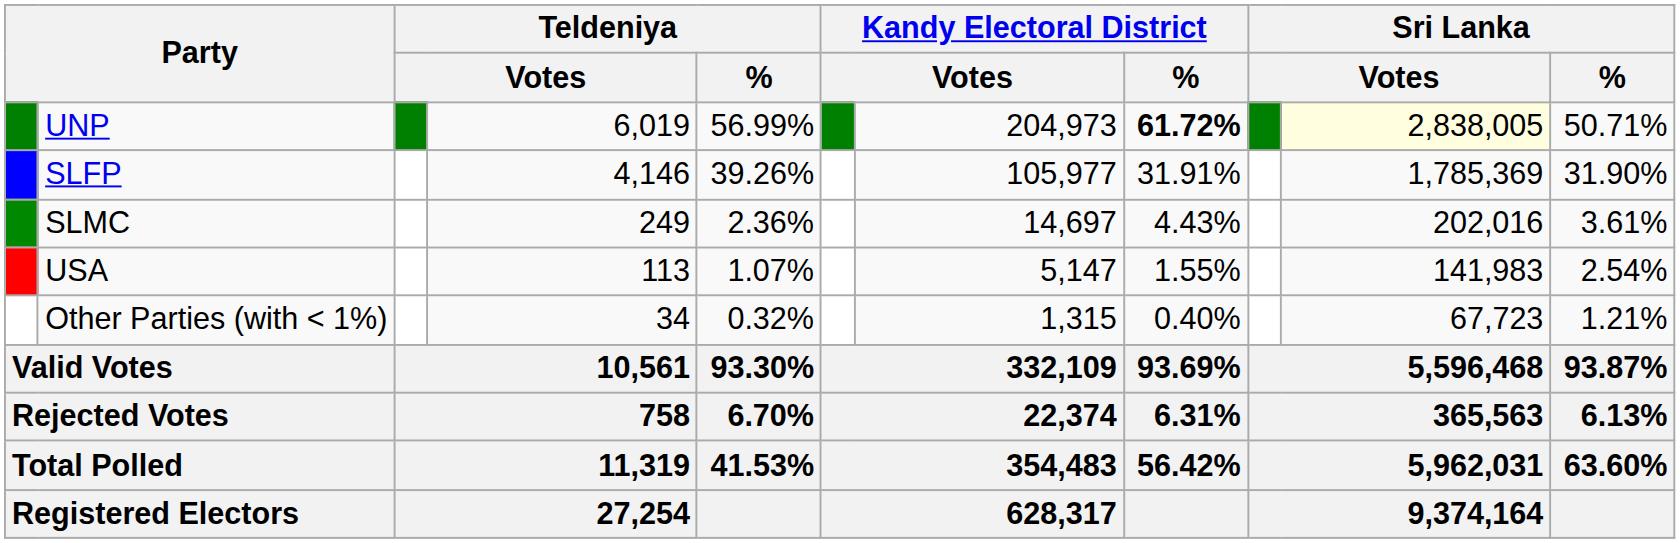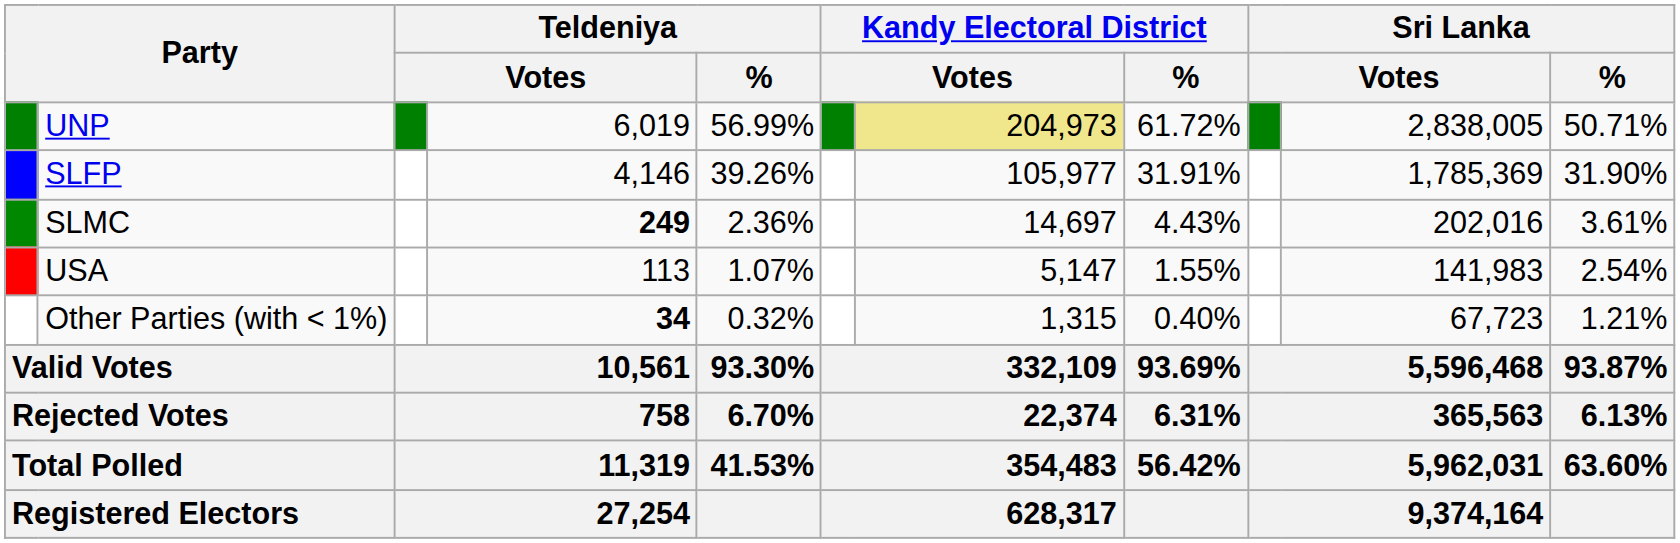(1061, 125) no background -> (1061, 125) khaki background
(1189, 125) bold -> (1189, 125) normal
(1475, 125) lightyellow background -> (1475, 125) no background
(665, 222) normal -> (665, 222) bold
(673, 319) normal -> (673, 319) bold
